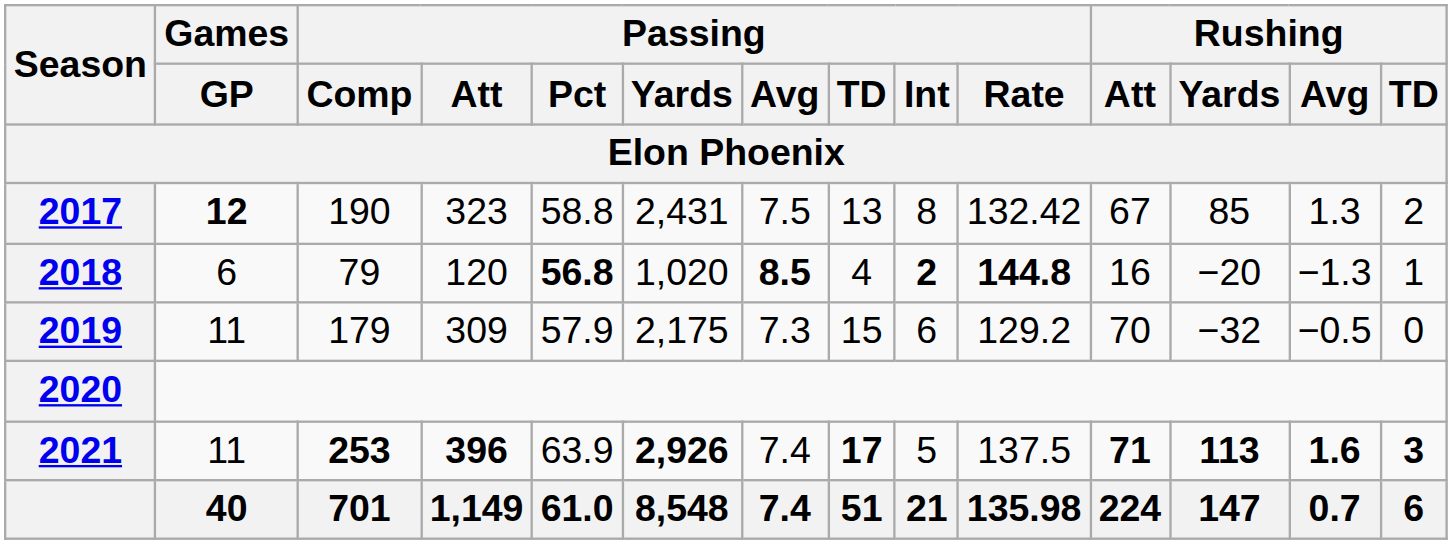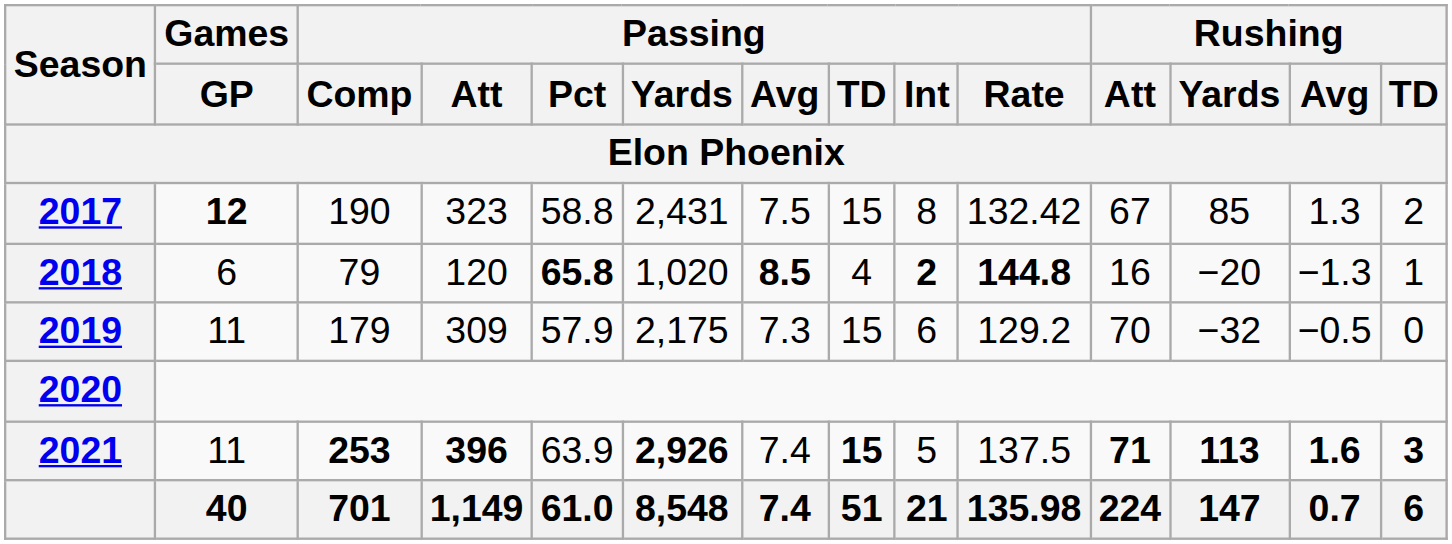(862, 212) 13 -> (862, 212) 15
(577, 271) 56.8 -> (577, 271) 65.8
(862, 449) 17 -> (862, 449) 15
